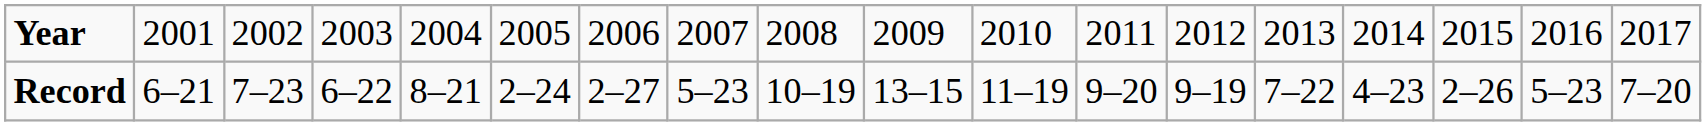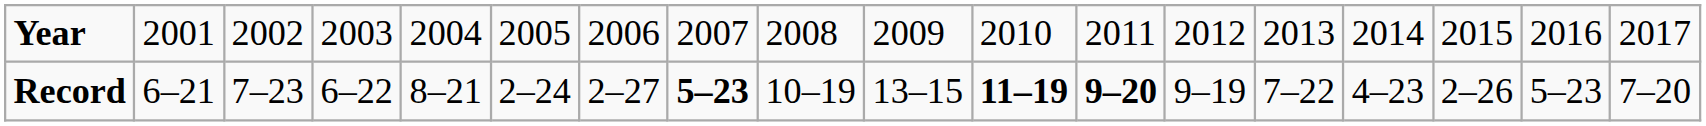(713, 90) normal -> (713, 90) bold
(1024, 90) normal -> (1024, 90) bold
(1122, 90) normal -> (1121, 90) bold
